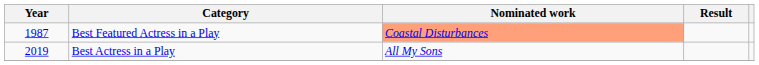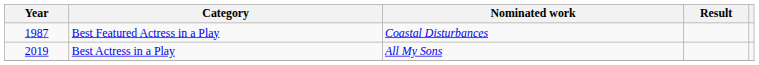(437, 32) lightsalmon background -> (437, 32) no background
